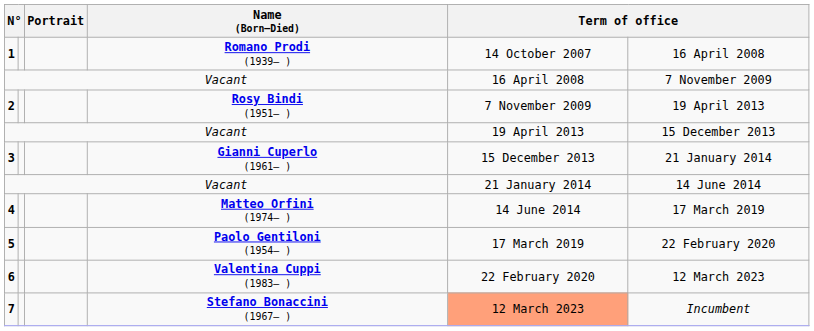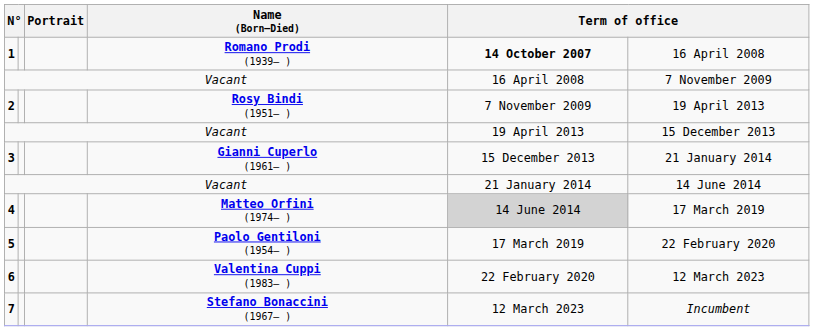(538, 54) normal -> (538, 54) bold
(538, 210) no background -> (538, 210) lightgrey background
(538, 309) lightsalmon background -> (538, 309) no background
